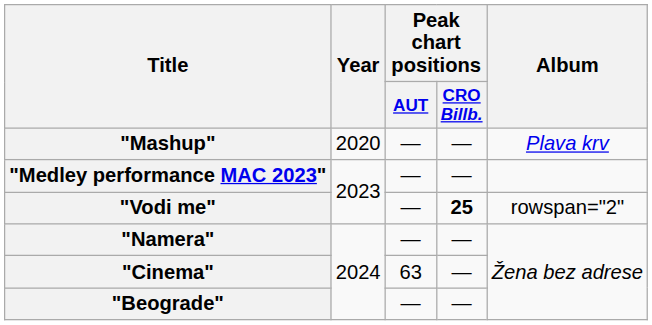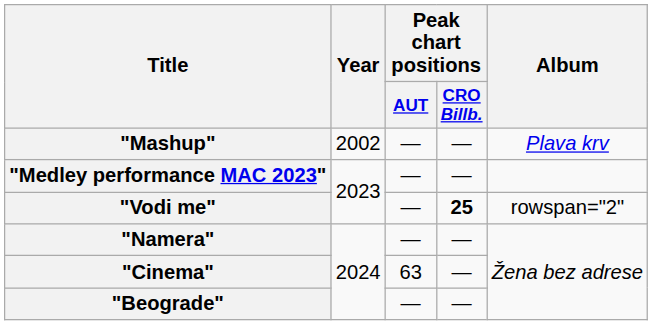(358, 143) 2020 -> (358, 143) 2002
